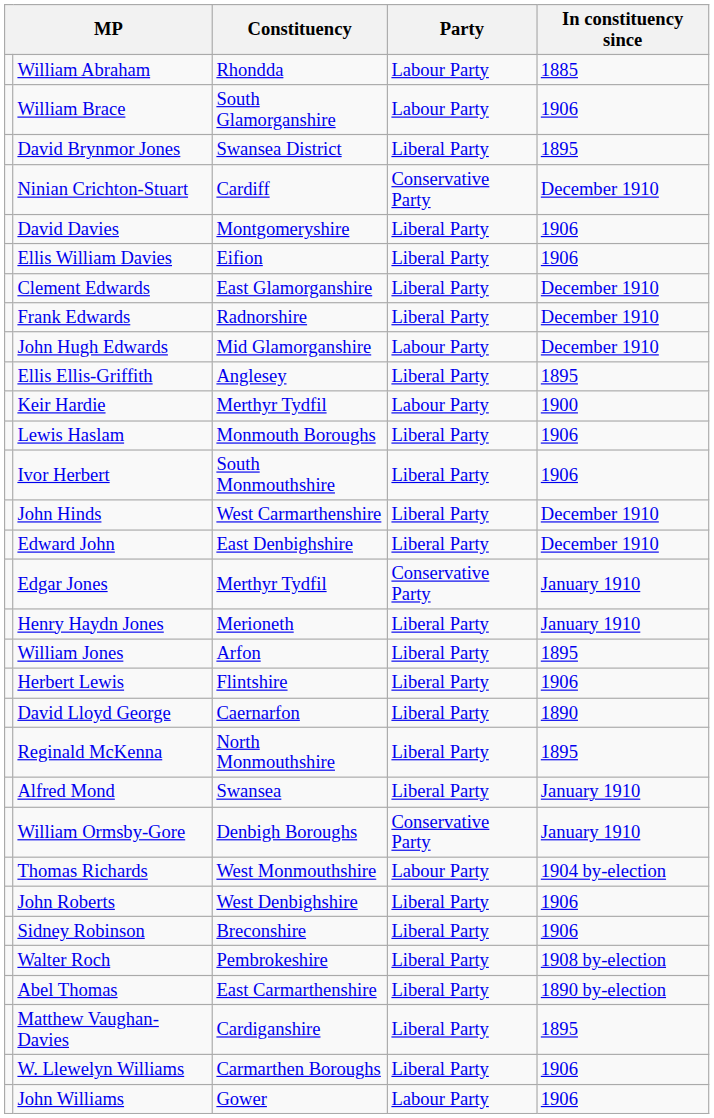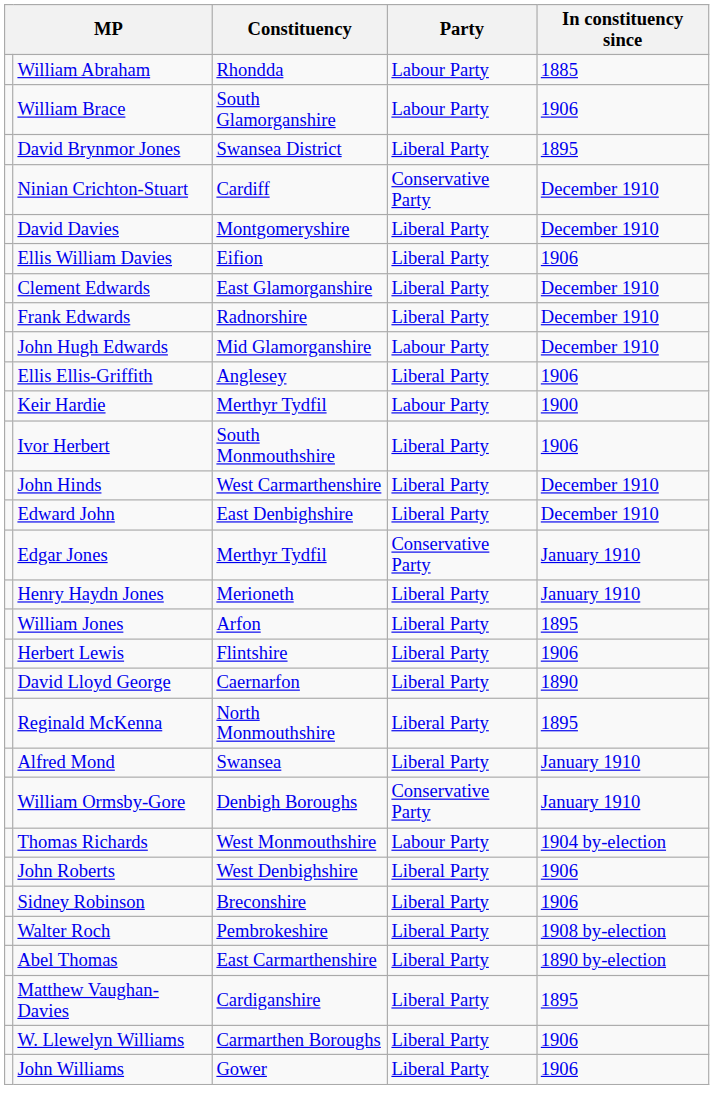(559, 229) 1906 -> (600, 229) December 1910
(559, 376) 1895 -> (559, 376) 1906
- row: (71, 435)
(440, 1098) Labour Party -> (440, 1069) Liberal Party
